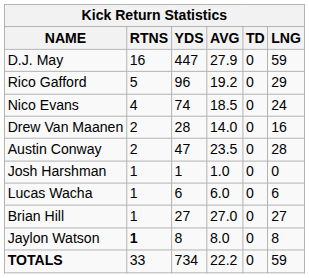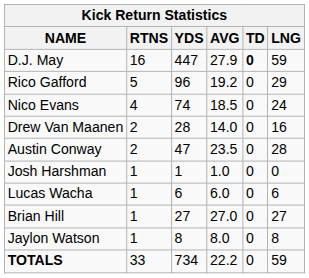(250, 60) normal -> (250, 60) bold
(134, 238) bold -> (134, 238) normal
